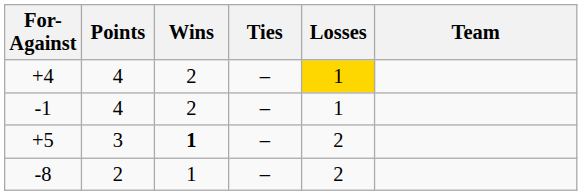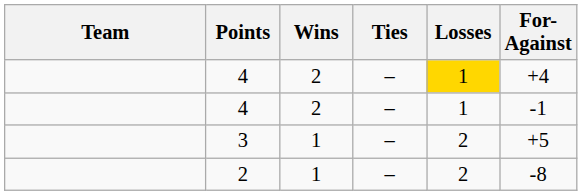columns swapped: (476, 32) <-> (43, 32)
(191, 141) bold -> (316, 141) normal
